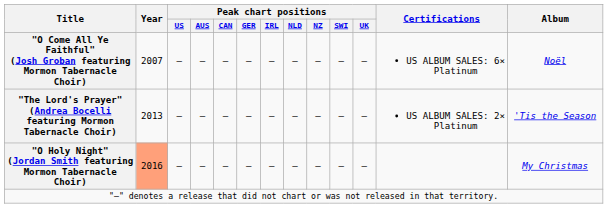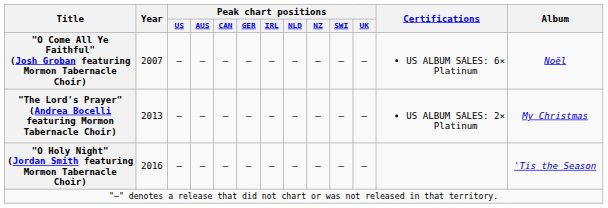(555, 116) 'Tis the Season -> (555, 116) My Christmas
(152, 166) lightsalmon background -> (152, 166) no background
(555, 166) My Christmas -> (555, 166) 'Tis the Season
